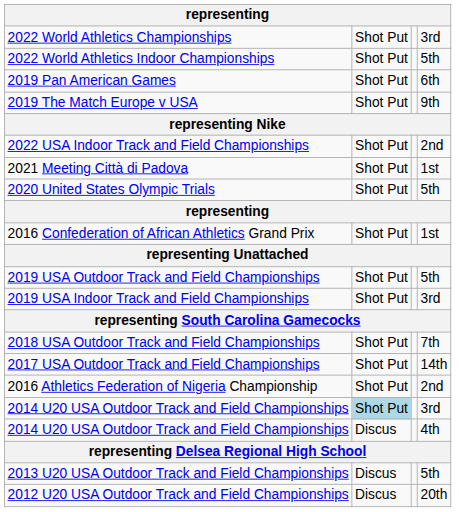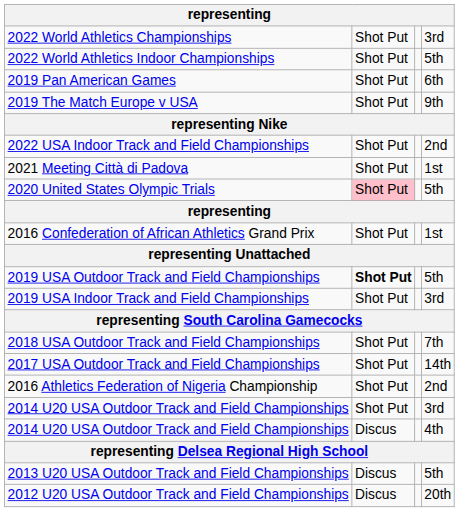(381, 189) no background -> (381, 189) pink background
(381, 277) normal -> (383, 277) bold
(381, 408) lightblue background -> (381, 408) no background
